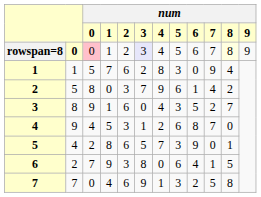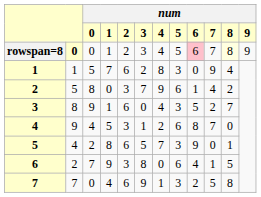(92, 51) pink background -> (92, 51) no background
(144, 51) lavender background -> (144, 51) no background
(195, 51) no background -> (195, 51) pink background
